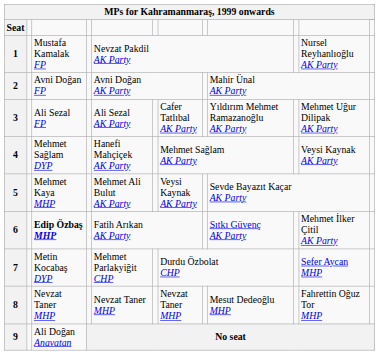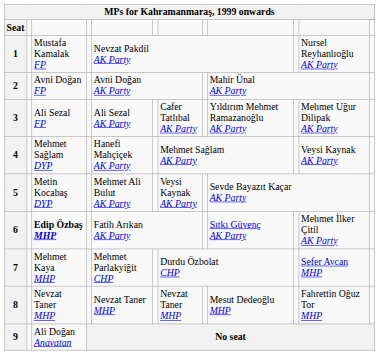(50, 192) Mehmet Kaya MHP -> (51, 192) Metin Kocabaş DYP
(51, 267) Metin Kocabaş DYP -> (50, 267) Mehmet Kaya MHP
